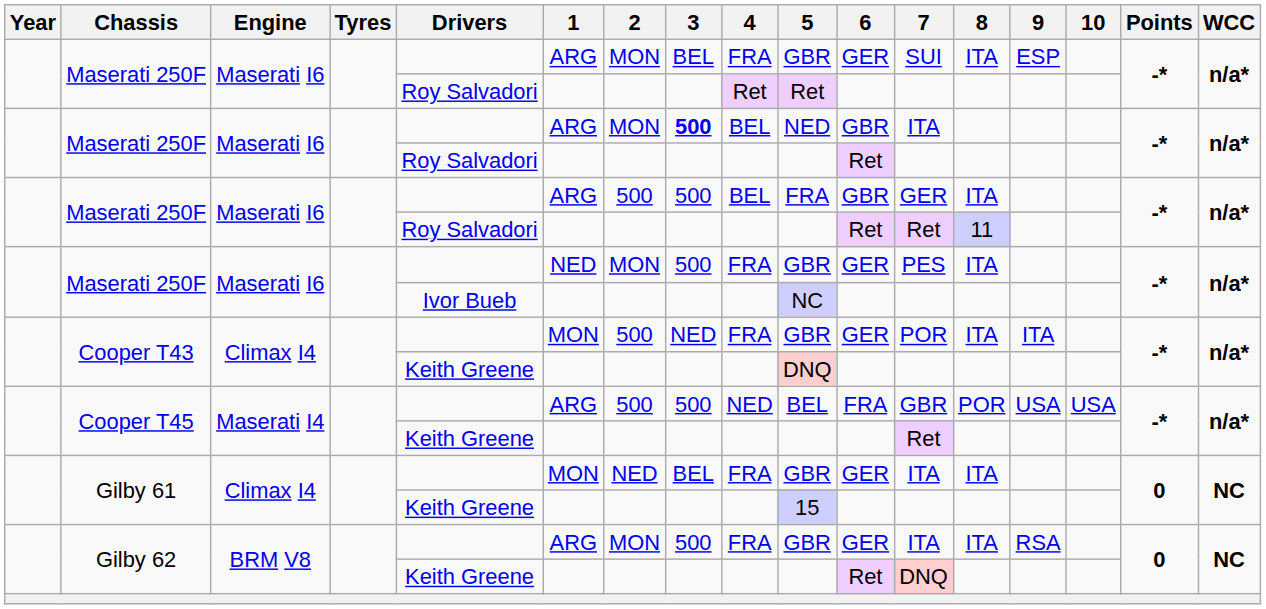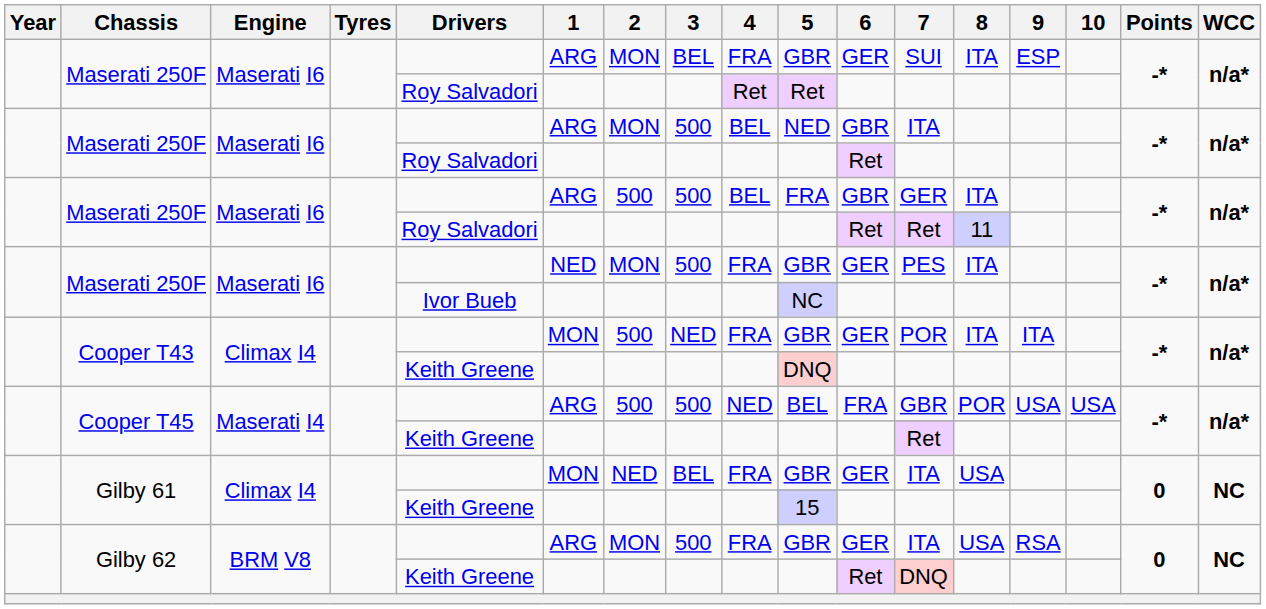(693, 126) bold -> (693, 126) normal
(982, 473) ITA -> (982, 473) USA
(982, 542) ITA -> (982, 542) USA
